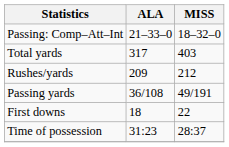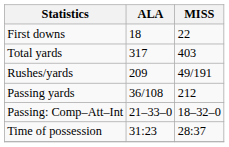rows swapped: (36, 112) <-> (65, 34)
(187, 73) 212 -> (195, 73) 49/191
(195, 92) 49/191 -> (187, 92) 212
